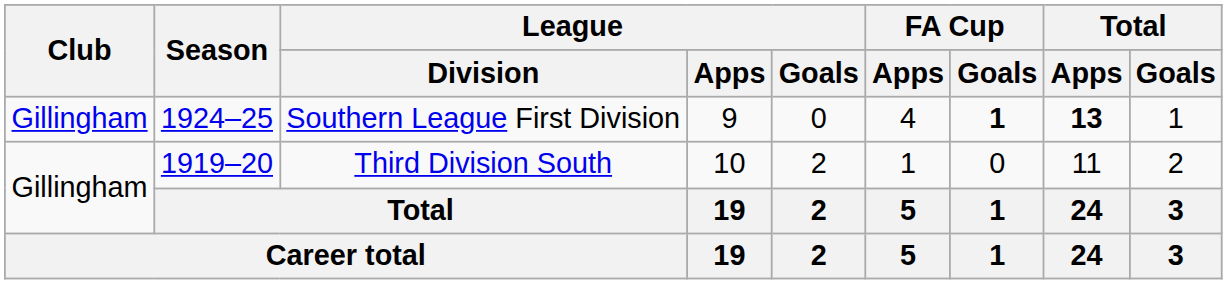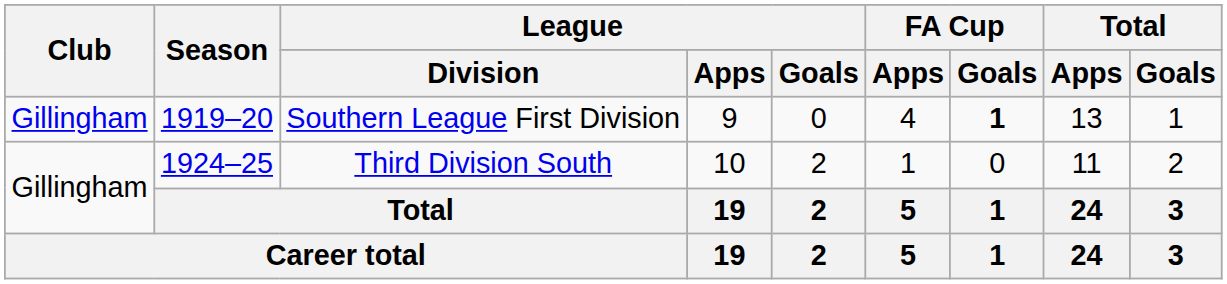(217, 118) 1924–25 -> (217, 118) 1919–20
(1087, 118) bold -> (1087, 118) normal
(217, 164) 1919–20 -> (217, 164) 1924–25
